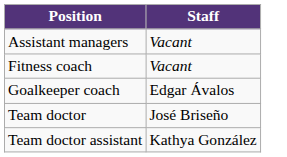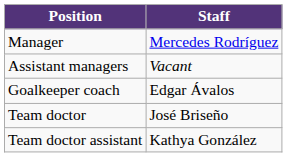+ row: (36, 41)
- row: (50, 66)
